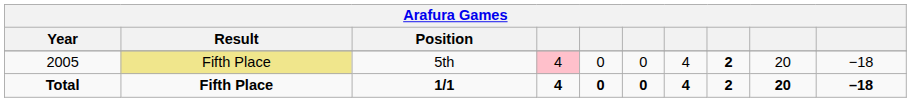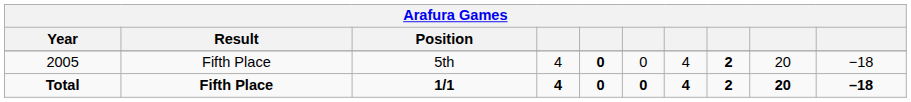(236, 62) khaki background -> (236, 62) no background
(558, 62) pink background -> (558, 62) no background
(601, 62) normal -> (601, 62) bold
